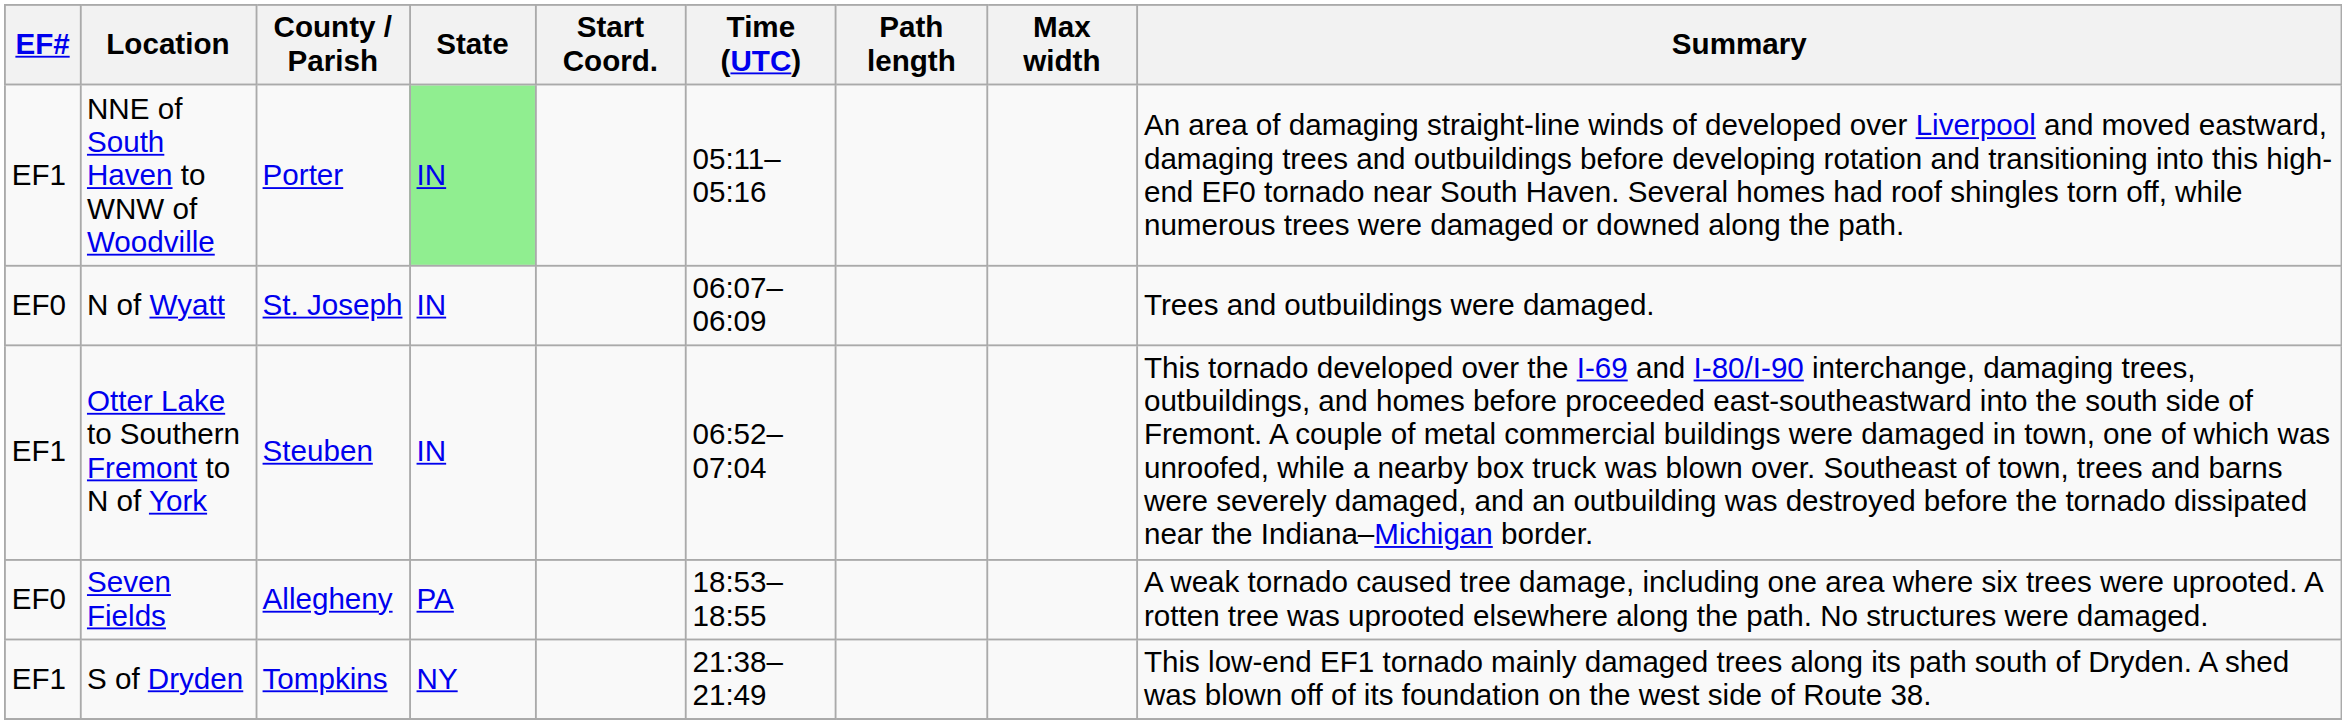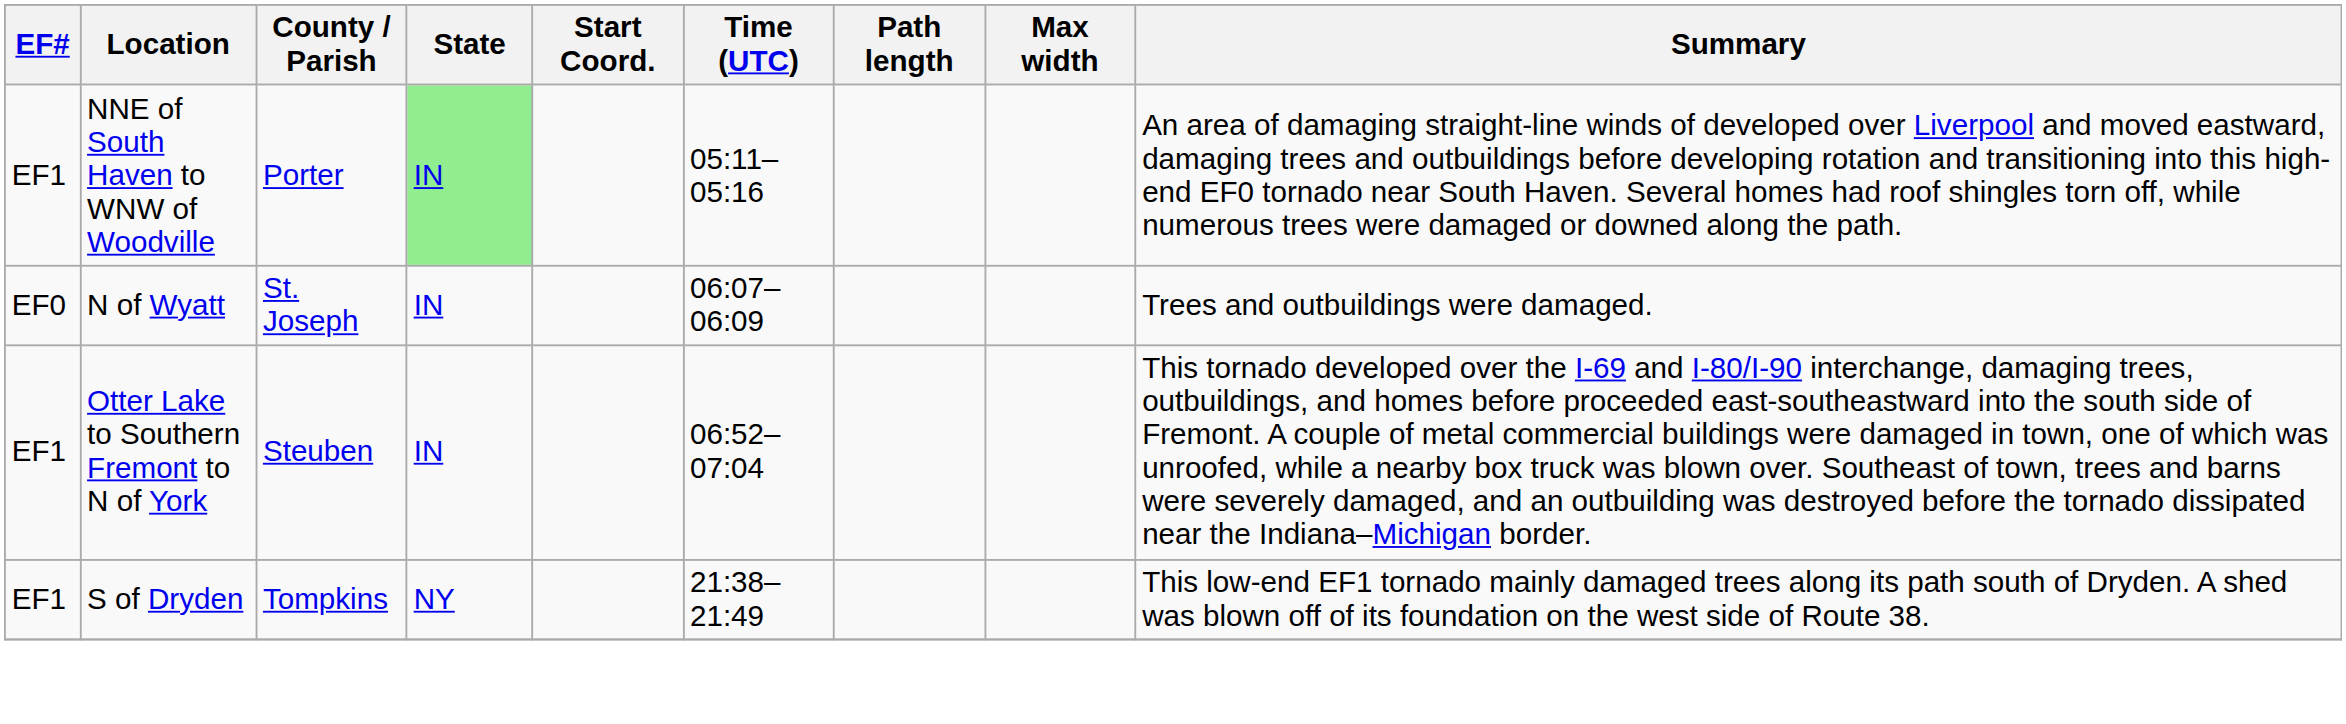- row: (129, 598)
